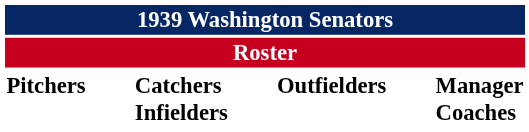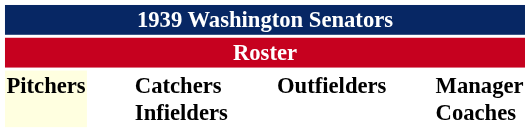(46, 85) no background -> (46, 85) lightyellow background
